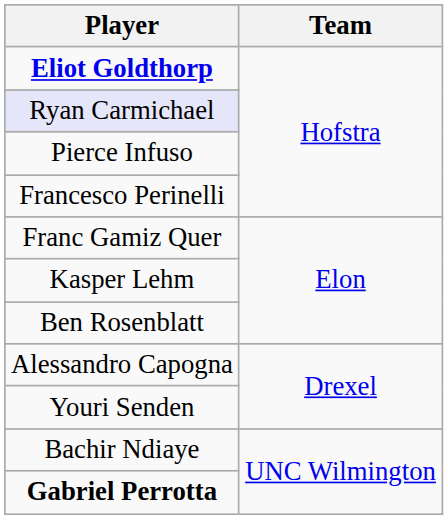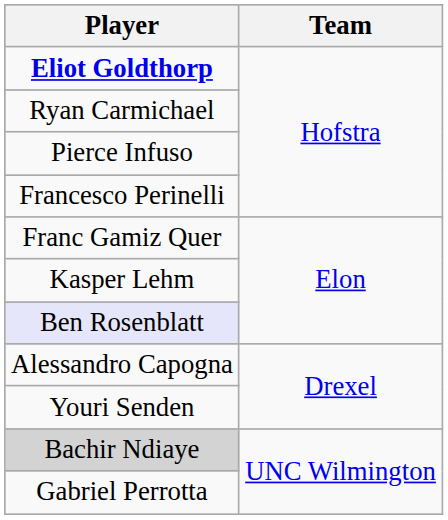(122, 110) lavender background -> (122, 110) no background
(122, 322) no background -> (122, 322) lavender background
(122, 449) no background -> (122, 449) lightgrey background
(122, 491) bold -> (122, 491) normal
